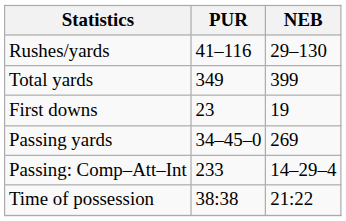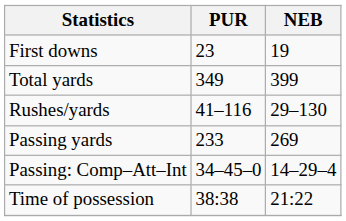rows swapped: (53, 110) <-> (59, 50)
(228, 140) 34–45–0 -> (210, 140) 233
(210, 170) 233 -> (228, 170) 34–45–0
